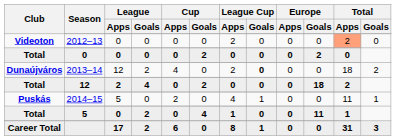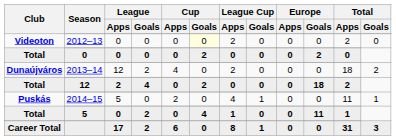(204, 41) no background -> (204, 41) lightyellow background
(347, 41) lightsalmon background -> (347, 41) no background
(261, 70) bold -> (261, 70) normal
